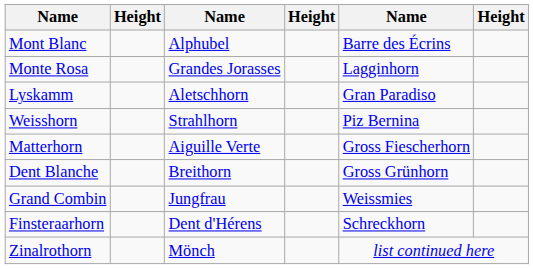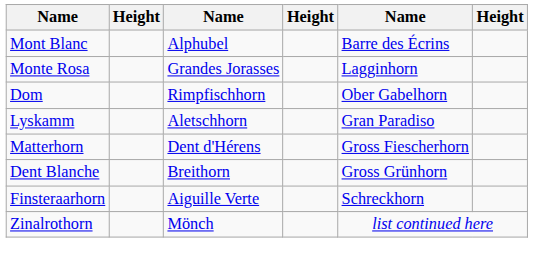+ row: (26, 95)
- row: (43, 120)
(214, 146) Aiguille Verte -> (214, 146) Dent d'Hérens
- row: (58, 198)
(215, 224) Dent d'Hérens -> (213, 198) Aiguille Verte
